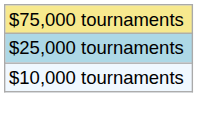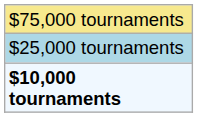(96, 77) normal -> (65, 87) bold
